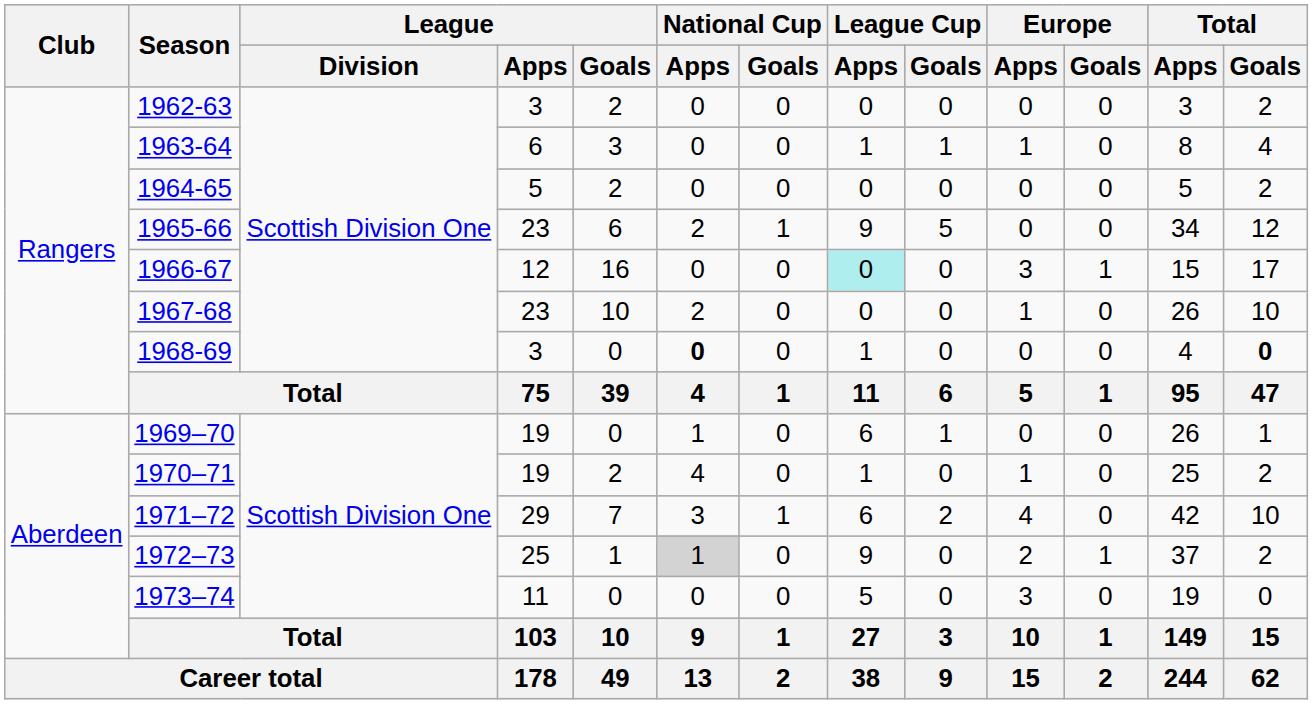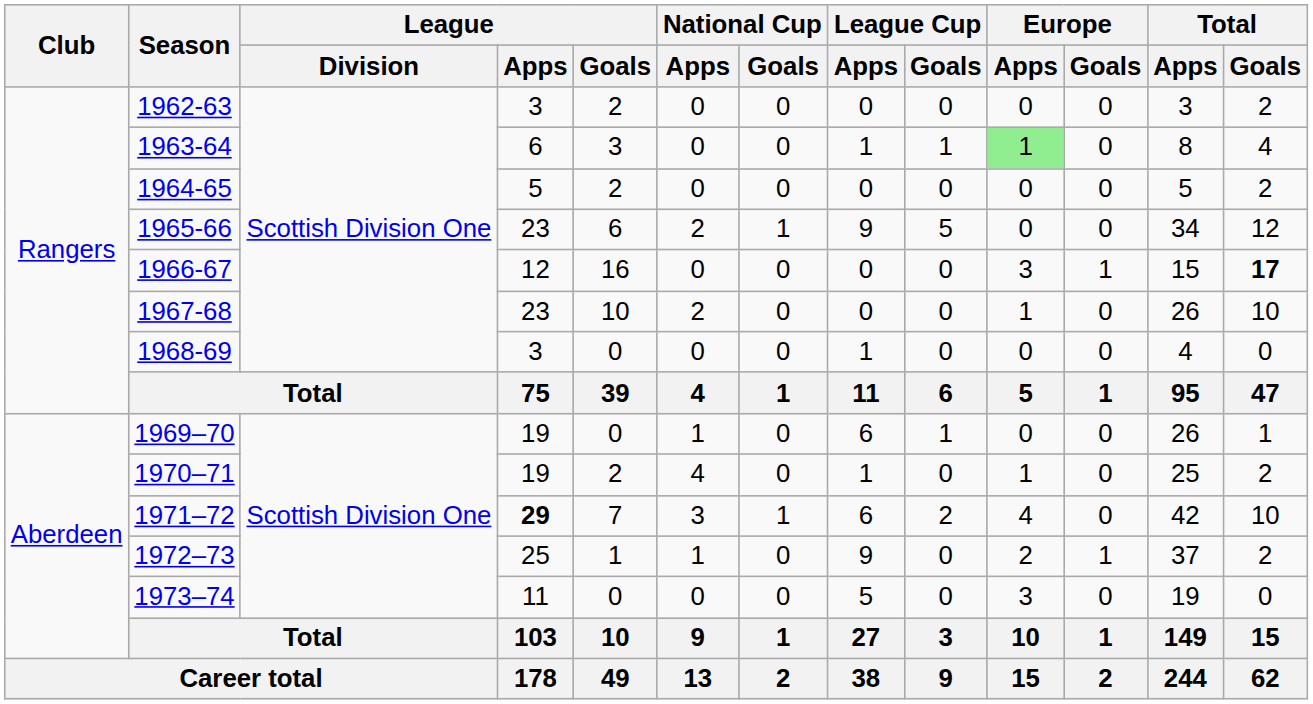(1026, 147) no background -> (1026, 147) lightgreen background
(866, 270) paleturquoise background -> (866, 270) no background
(1265, 270) normal -> (1265, 270) bold
(698, 351) bold -> (698, 351) normal
(1265, 351) bold -> (1265, 351) normal
(535, 515) normal -> (535, 515) bold
(698, 556) lightgrey background -> (698, 556) no background
